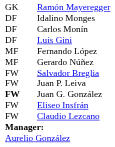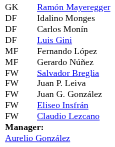(12, 94) bold -> (12, 94) normal
